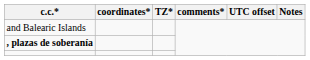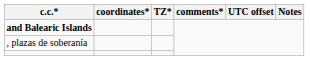(46, 27) normal -> (49, 27) bold
(50, 43) bold -> (47, 43) normal
